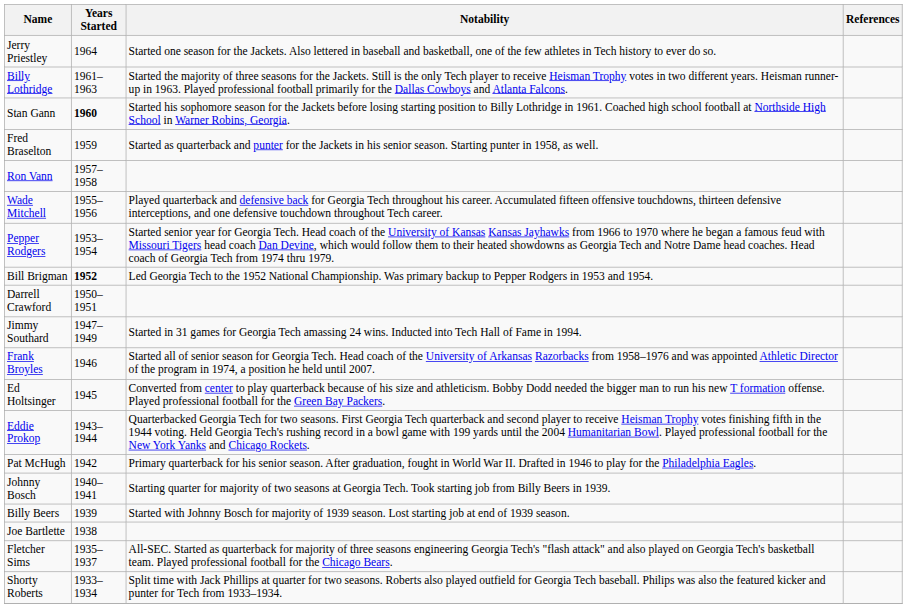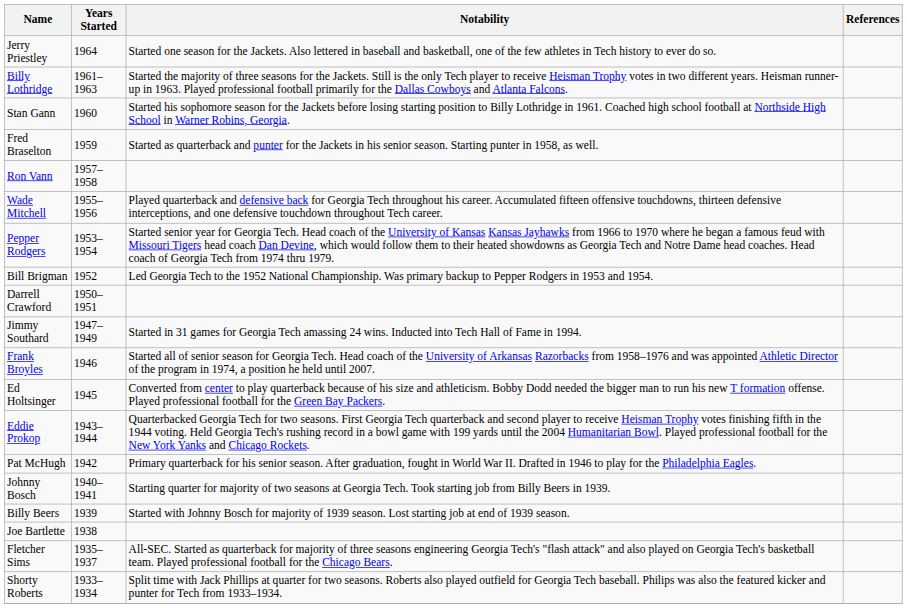(86, 113) bold -> (86, 113) normal
(86, 276) bold -> (86, 276) normal
